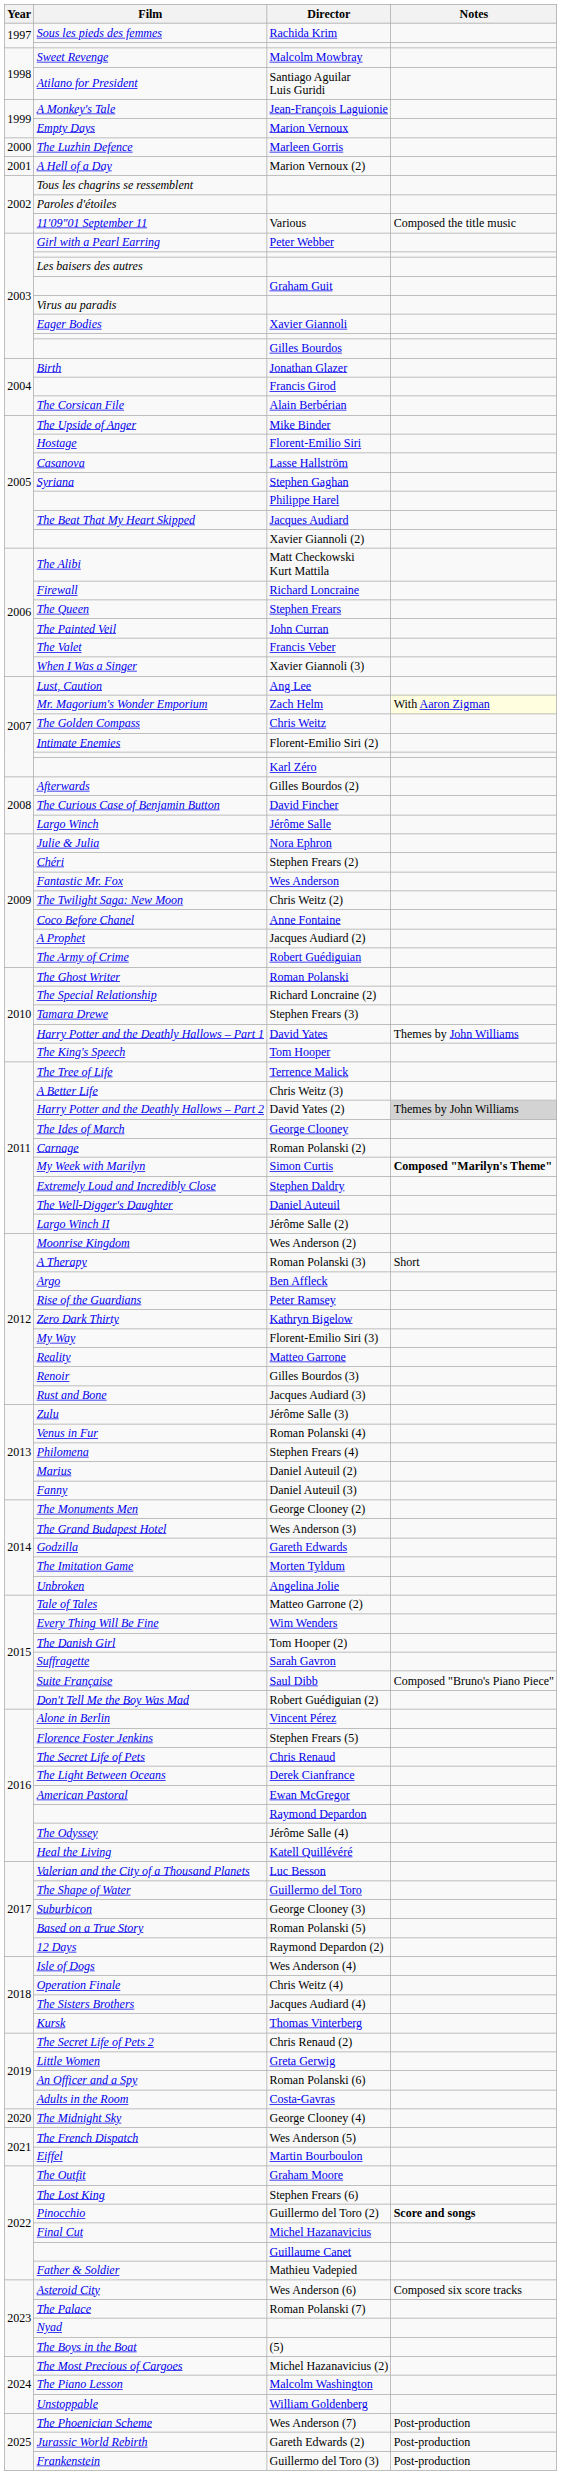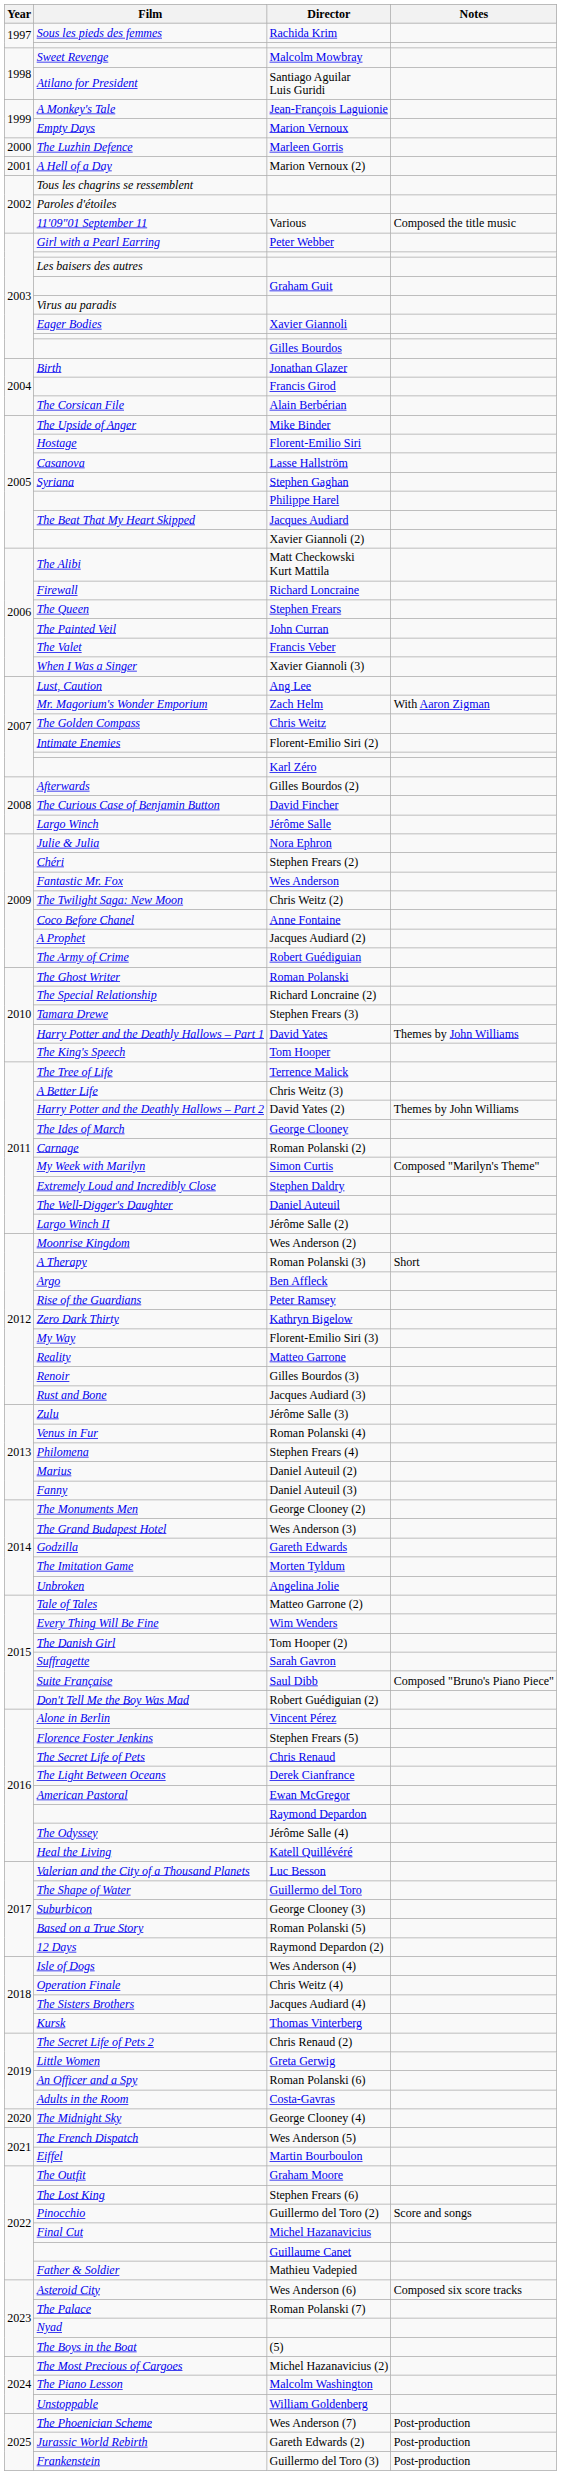(442, 704) lightyellow background -> (442, 704) no background
(456, 1109) lightgrey background -> (456, 1109) no background
(473, 1166) bold -> (467, 1166) normal
(435, 2213) bold -> (433, 2213) normal
